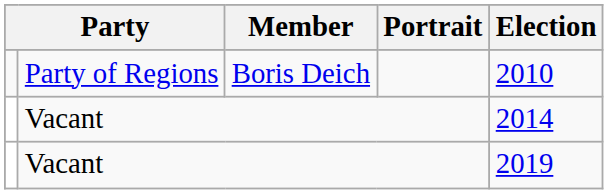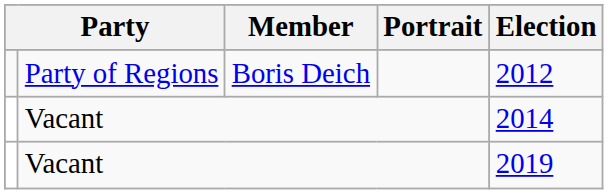(525, 73) 2010 -> (525, 73) 2012
